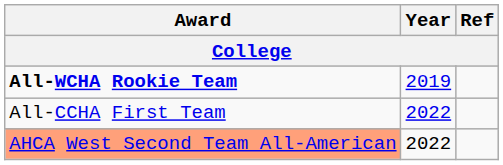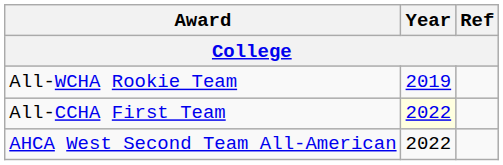(123, 82) bold -> (123, 82) normal
(428, 113) no background -> (428, 113) lightyellow background
(203, 144) lightsalmon background -> (203, 144) no background
